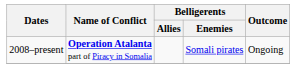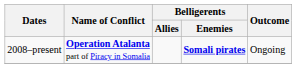(214, 50) normal -> (214, 50) bold
